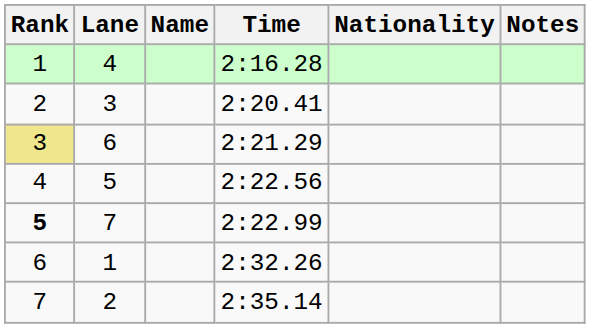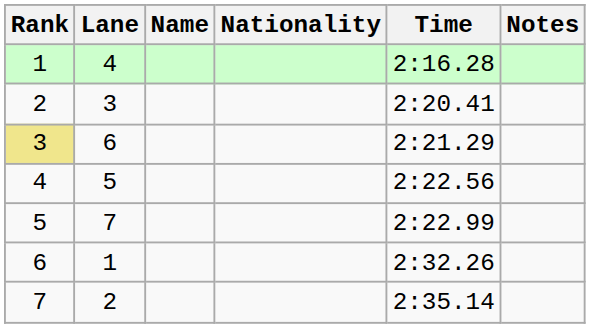columns swapped: (415, 25) <-> (272, 25)
(40, 223) bold -> (40, 223) normal
